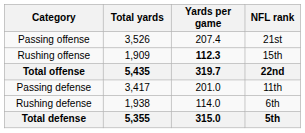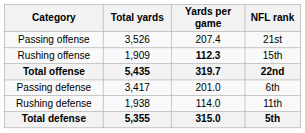(273, 87) 11th -> (273, 87) 6th
(273, 103) 6th -> (273, 103) 11th
